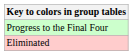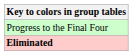(28, 43) normal -> (30, 43) bold
